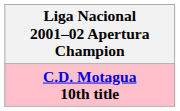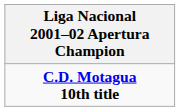(90, 85) pink background -> (90, 85) no background
